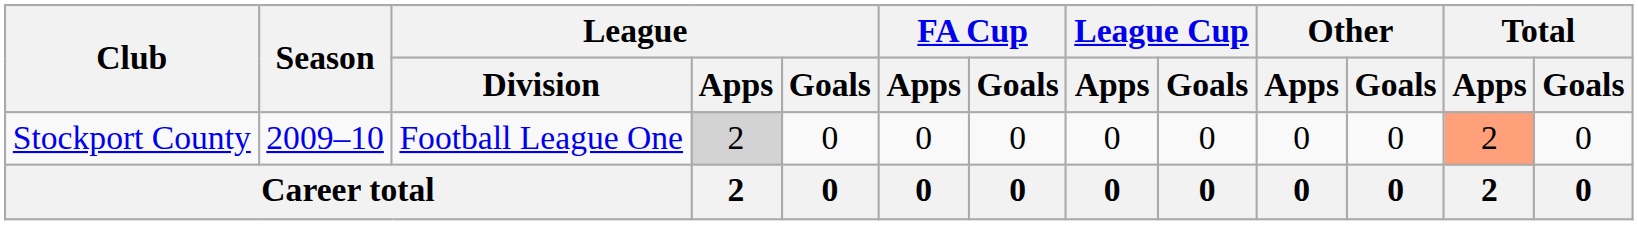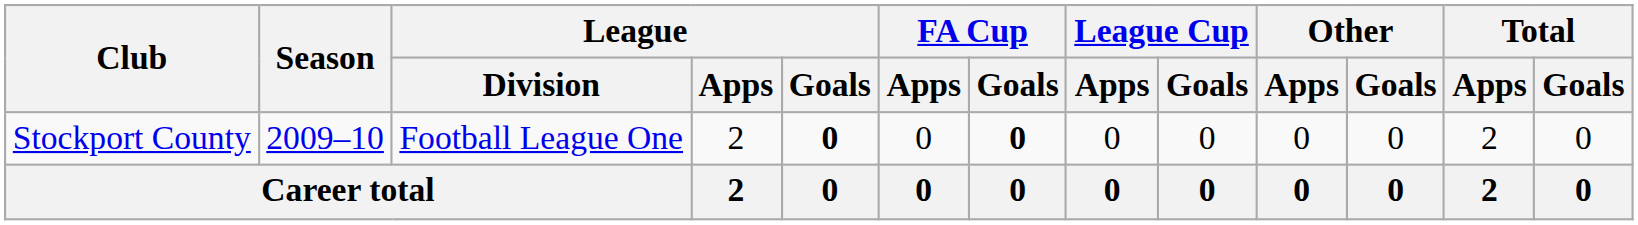(736, 137) lightgrey background -> (736, 137) no background
(830, 137) normal -> (830, 137) bold
(1018, 137) normal -> (1018, 137) bold
(1489, 137) lightsalmon background -> (1489, 137) no background
